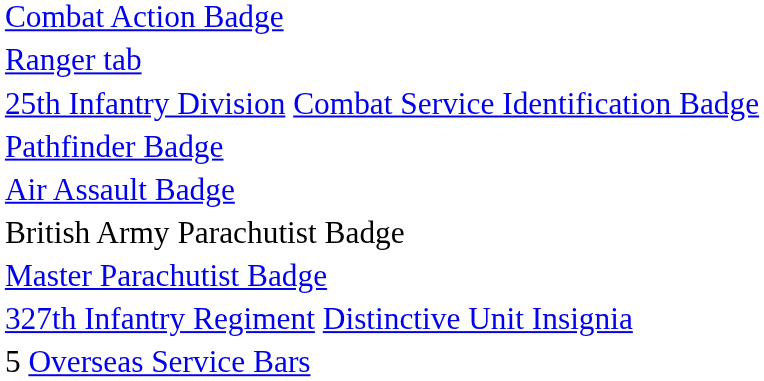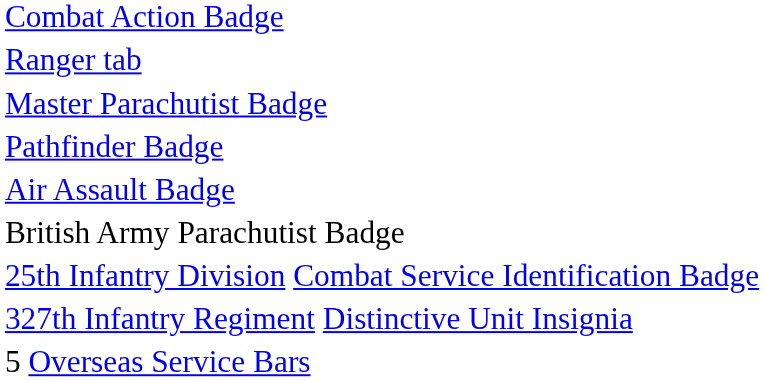(382, 103) 25th Infantry Division Combat Service Identification Badge -> (166, 103) Master Parachutist Badge
(166, 275) Master Parachutist Badge -> (382, 275) 25th Infantry Division Combat Service Identification Badge
